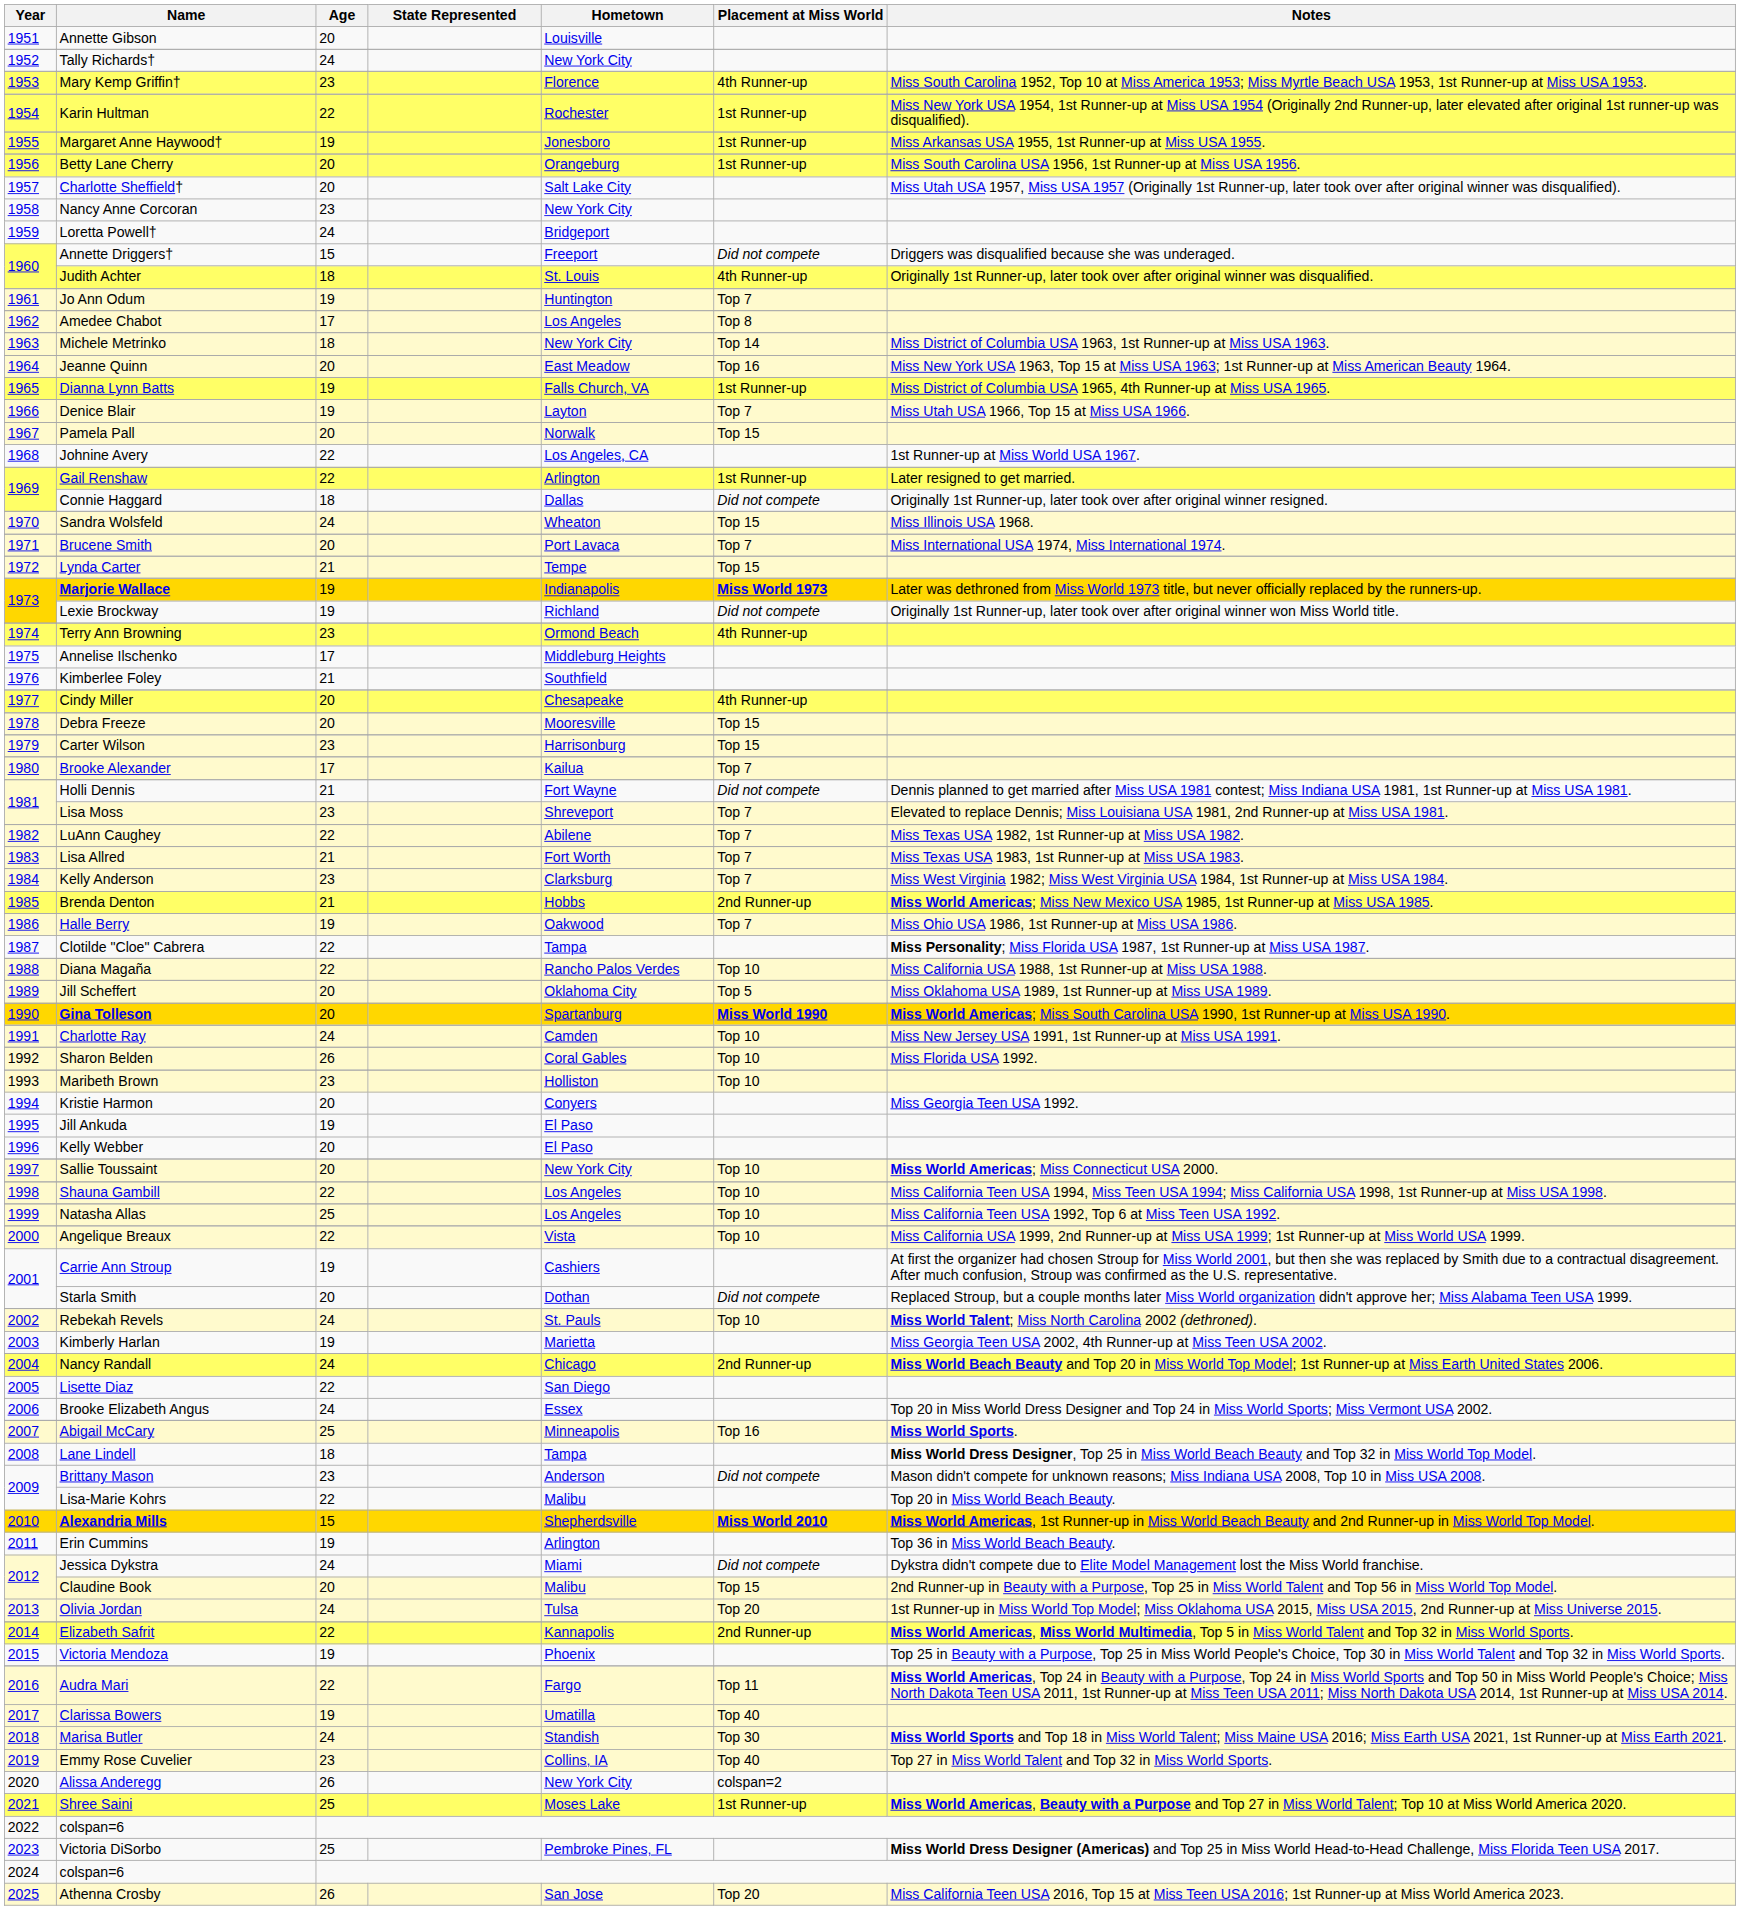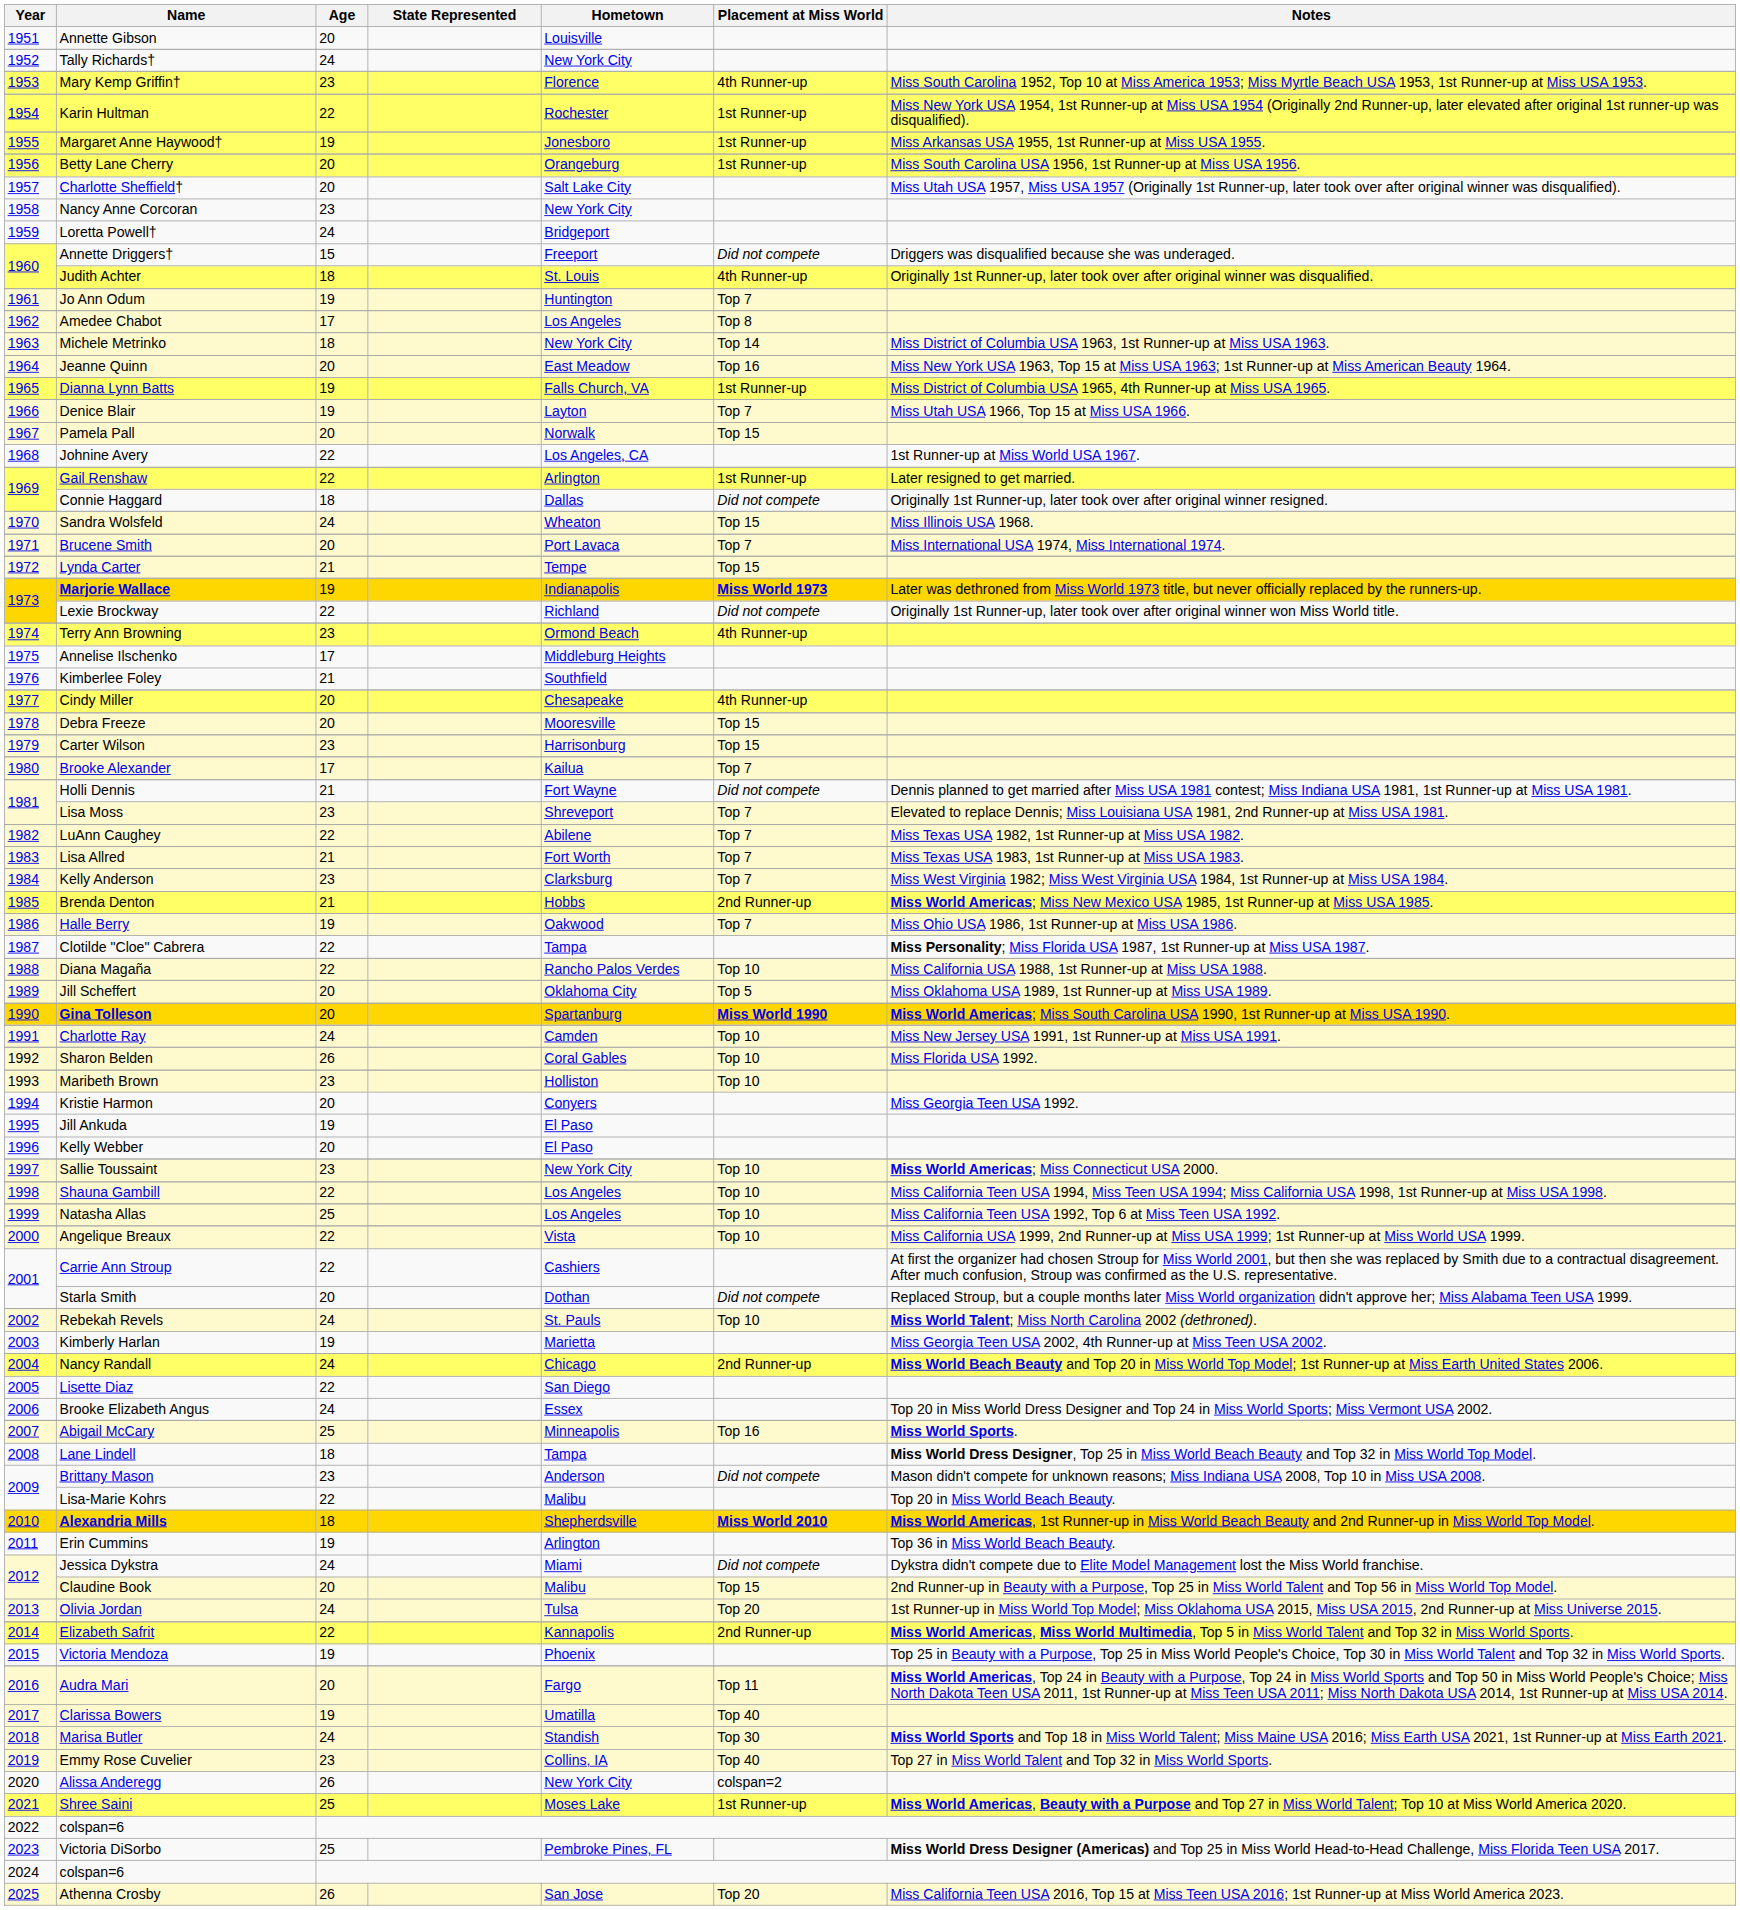(327, 612) 19 -> (327, 612) 22
(327, 1170) 20 -> (327, 1170) 23
(327, 1267) 19 -> (327, 1267) 22
(327, 1521) 15 -> (327, 1521) 18
(327, 1685) 22 -> (327, 1685) 20
